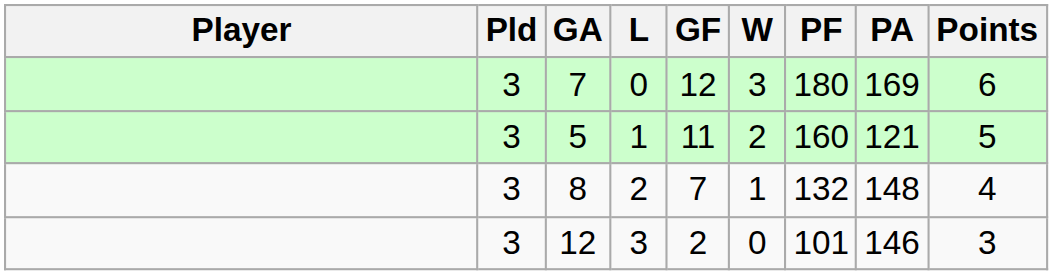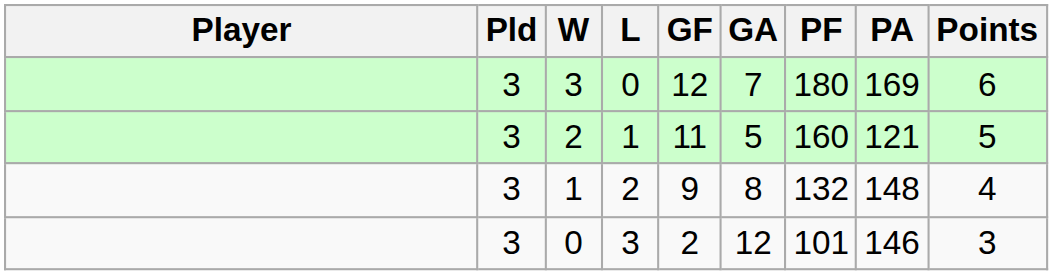columns swapped: (757, 30) <-> (578, 30)
(698, 189) 7 -> (690, 189) 9
